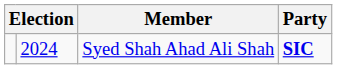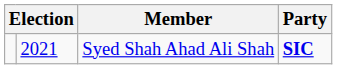(39, 48) 2024 -> (39, 48) 2021
